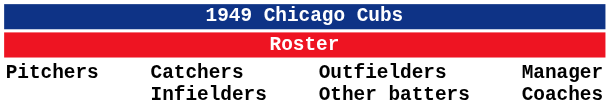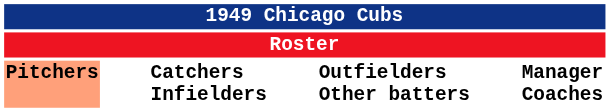(52, 73) no background -> (52, 73) lightsalmon background
